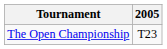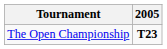(147, 34) normal -> (147, 34) bold
